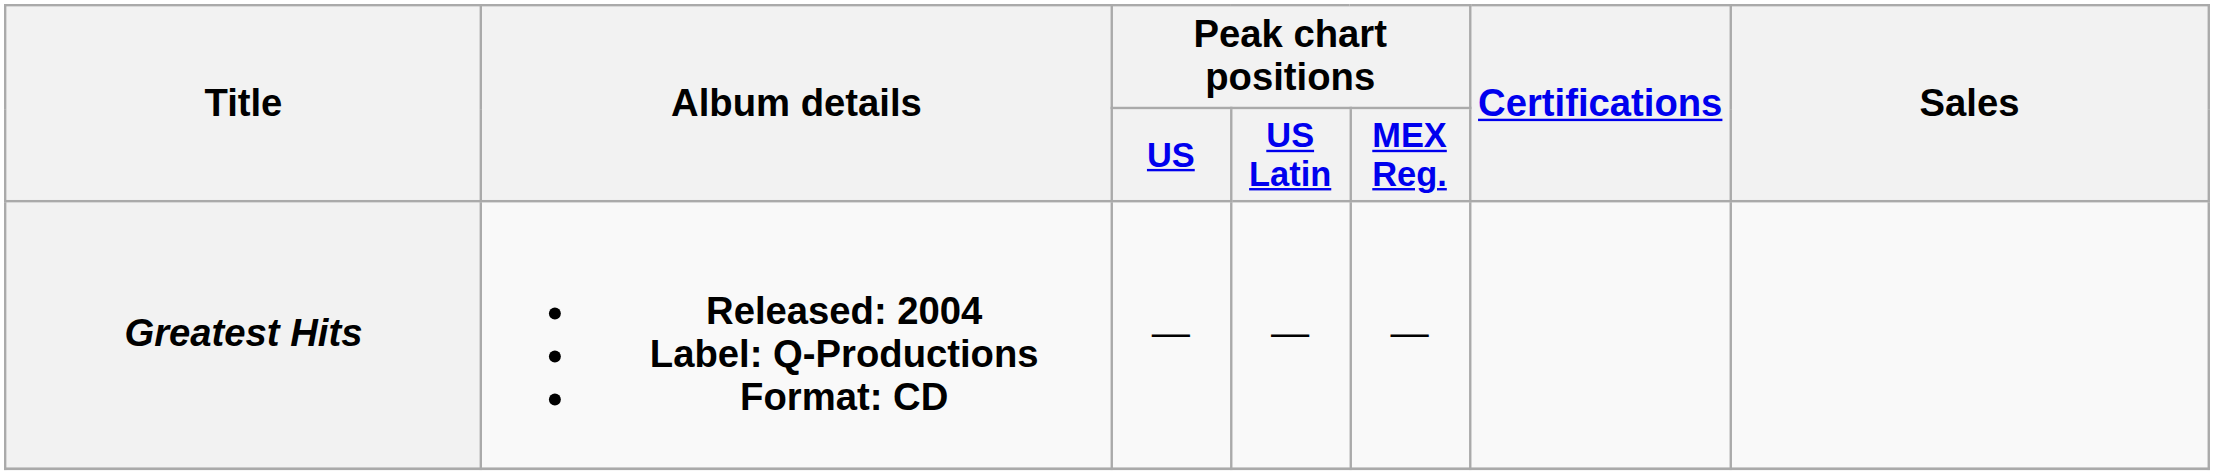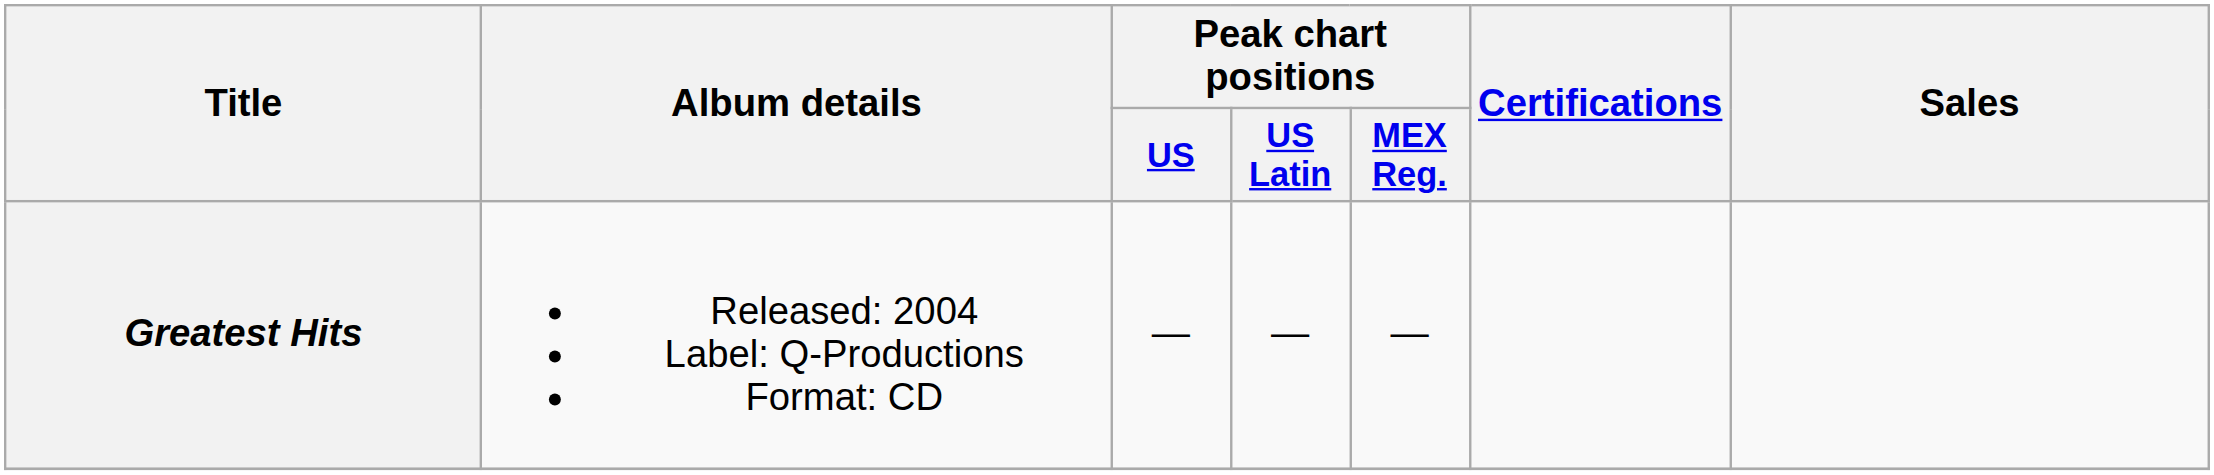(796, 356) bold -> (796, 356) normal
